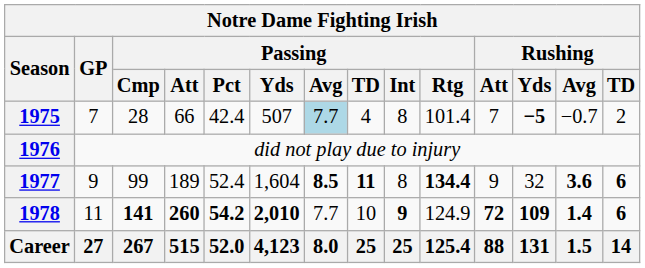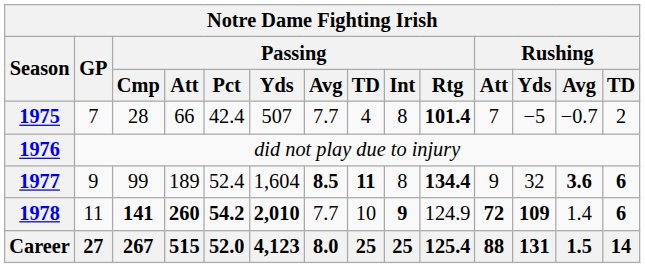(326, 117) lightblue background -> (326, 117) no background
(448, 117) normal -> (448, 117) bold
(534, 117) bold -> (534, 117) normal
(579, 213) bold -> (579, 213) normal
